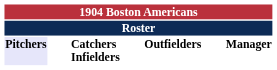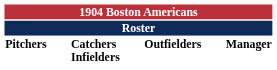(26, 44) lavender background -> (26, 44) no background
